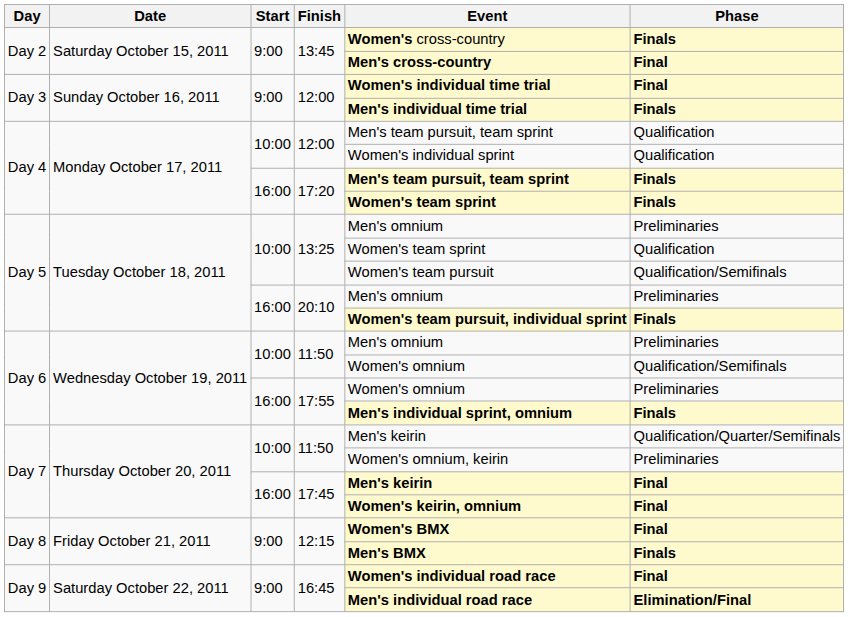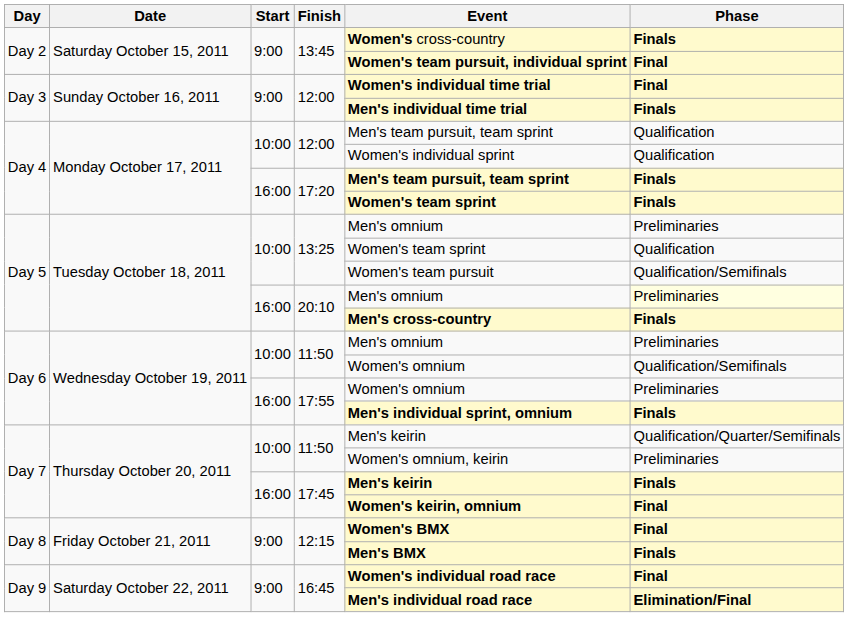(420, 62) Men's cross-country -> (487, 62) Women's team pursuit, individual sprint
(676, 296) no background -> (676, 296) lightyellow background
(487, 319) Women's team pursuit, individual sprint -> (420, 319) Men's cross-country
(651, 483) Final -> (655, 483) Finals
